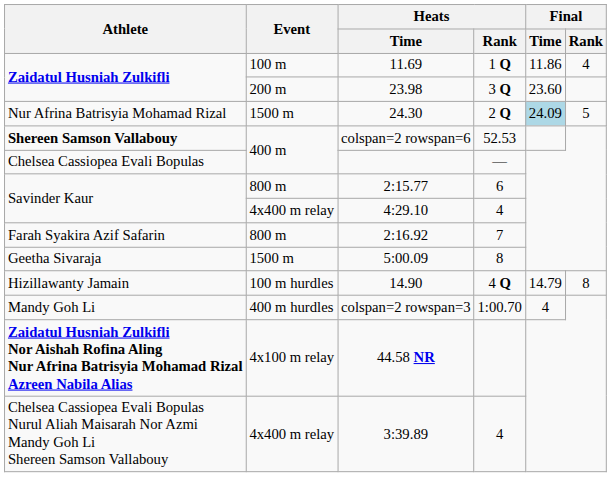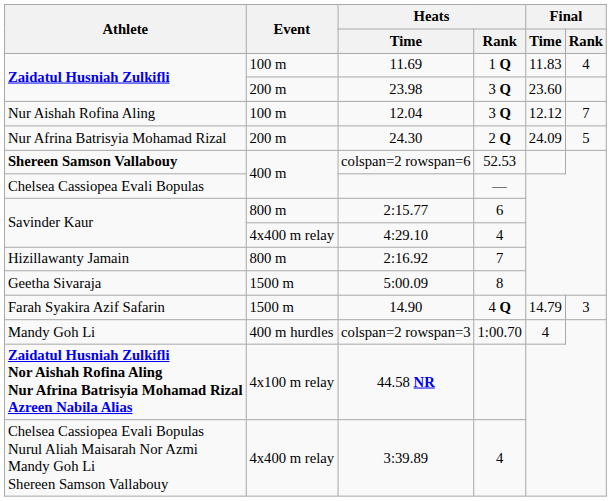(545, 65) 11.86 -> (545, 65) 11.83
+ row: (406, 113)
(272, 113) 1500 m -> (268, 138) 200 m
(545, 113) lightblue background -> (545, 138) no background
(86, 235) Farah Syakira Azif Safarin -> (68, 259) Hizillawanty Jamain
(68, 283) Hizillawanty Jamain -> (86, 307) Farah Syakira Azif Safarin
(291, 283) 100 m hurdles -> (272, 307) 1500 m
(586, 283) 8 -> (586, 307) 3
